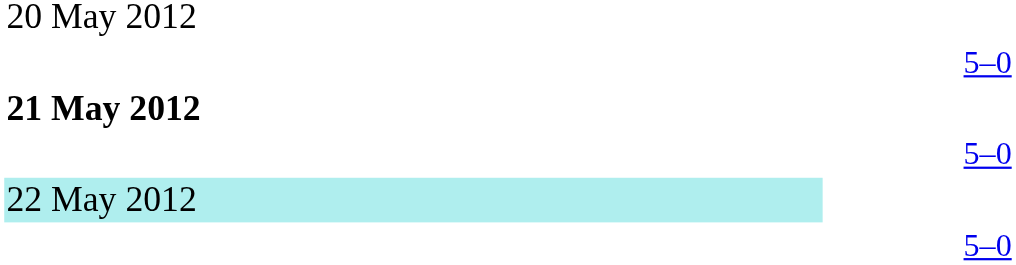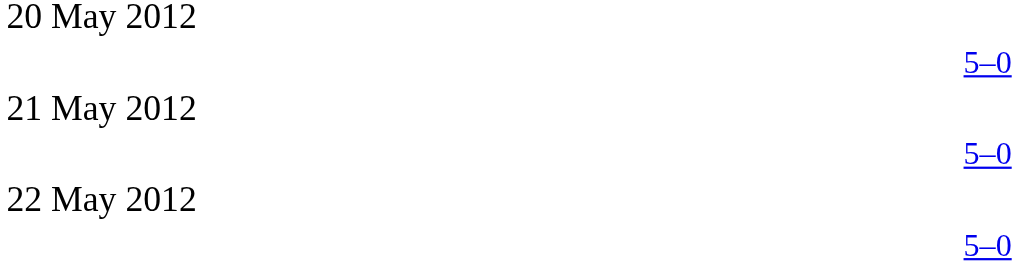(104, 108) bold -> (102, 108) normal
(102, 199) paleturquoise background -> (102, 199) no background
